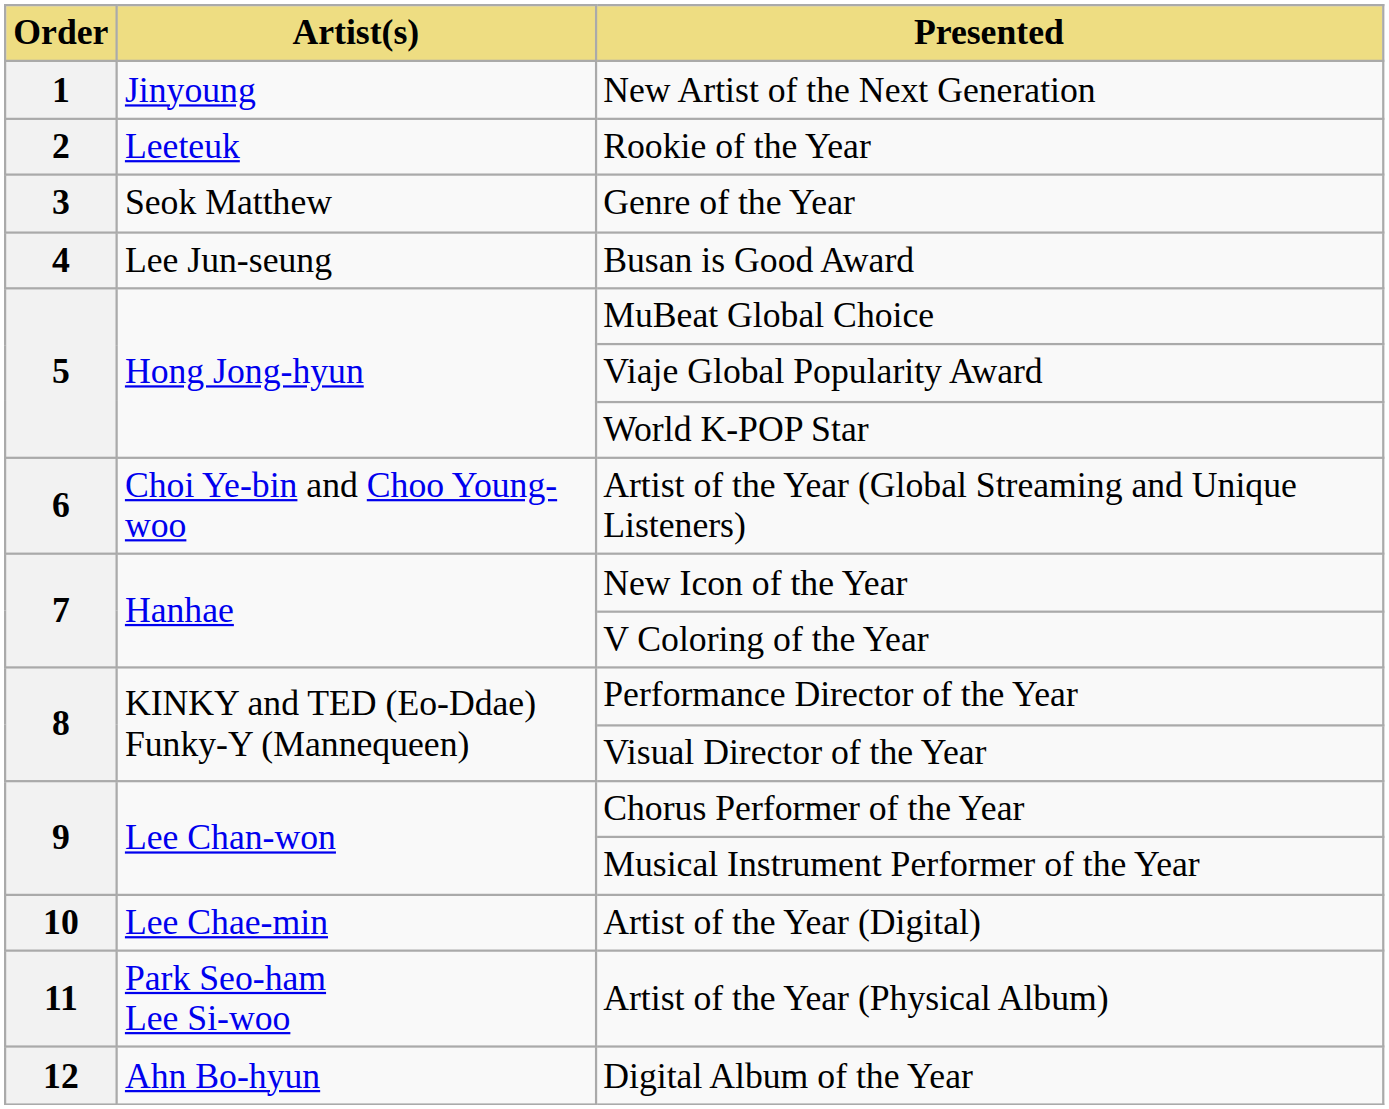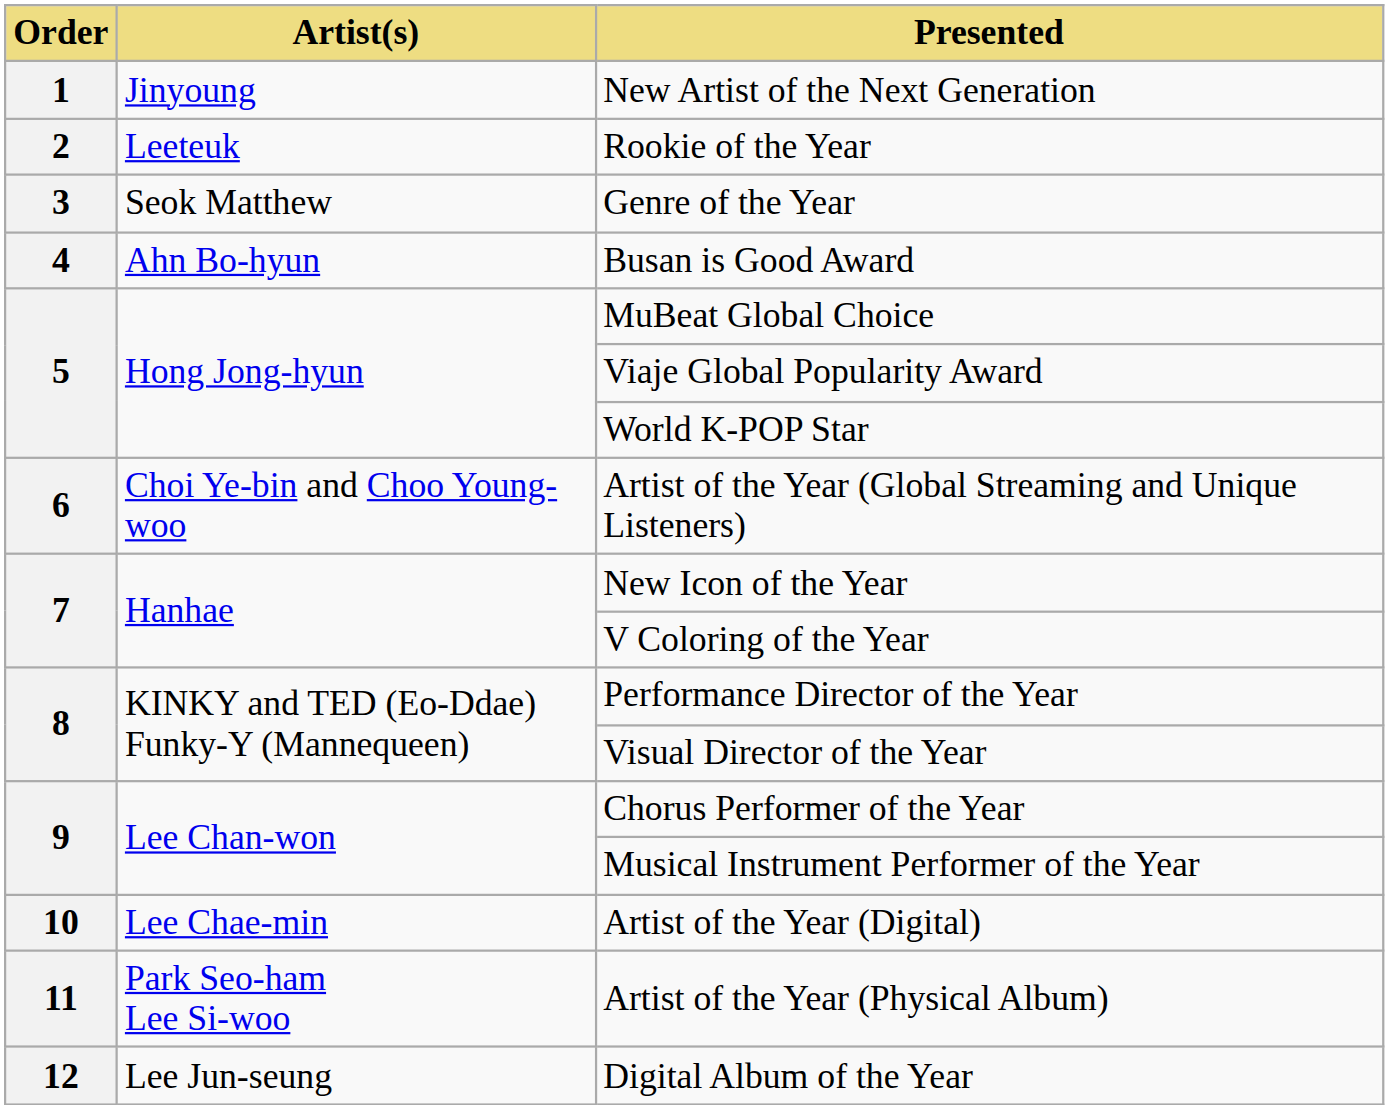(228, 259) Lee Jun-seung -> (223, 259) Ahn Bo-hyun
(223, 1075) Ahn Bo-hyun -> (228, 1075) Lee Jun-seung
